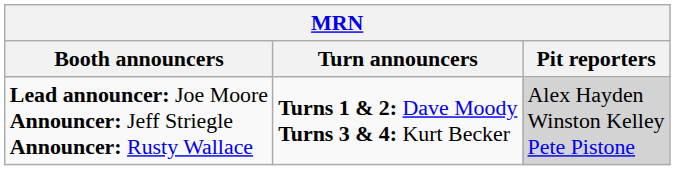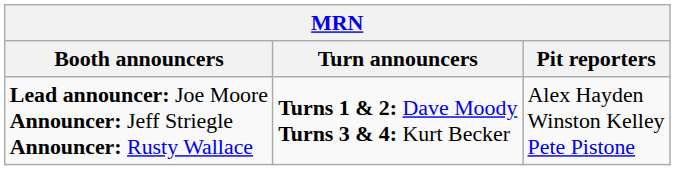(596, 120) lightgrey background -> (596, 120) no background
